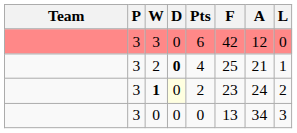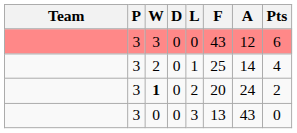columns swapped: (283, 16) <-> (200, 16)
(230, 41) 42 -> (218, 41) 43
(177, 66) bold -> (177, 66) normal
(259, 66) 21 -> (247, 66) 14
(177, 90) lightyellow background -> (177, 90) no background
(230, 90) 23 -> (218, 90) 20
(259, 115) 34 -> (247, 115) 43
